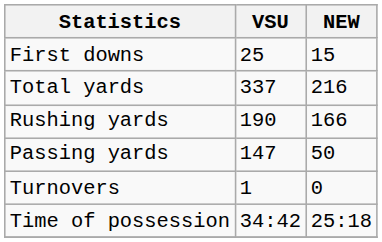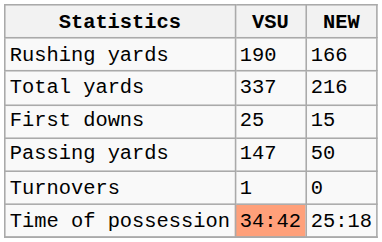rows swapped: (77, 55) <-> (89, 121)
(270, 221) no background -> (270, 221) lightsalmon background
